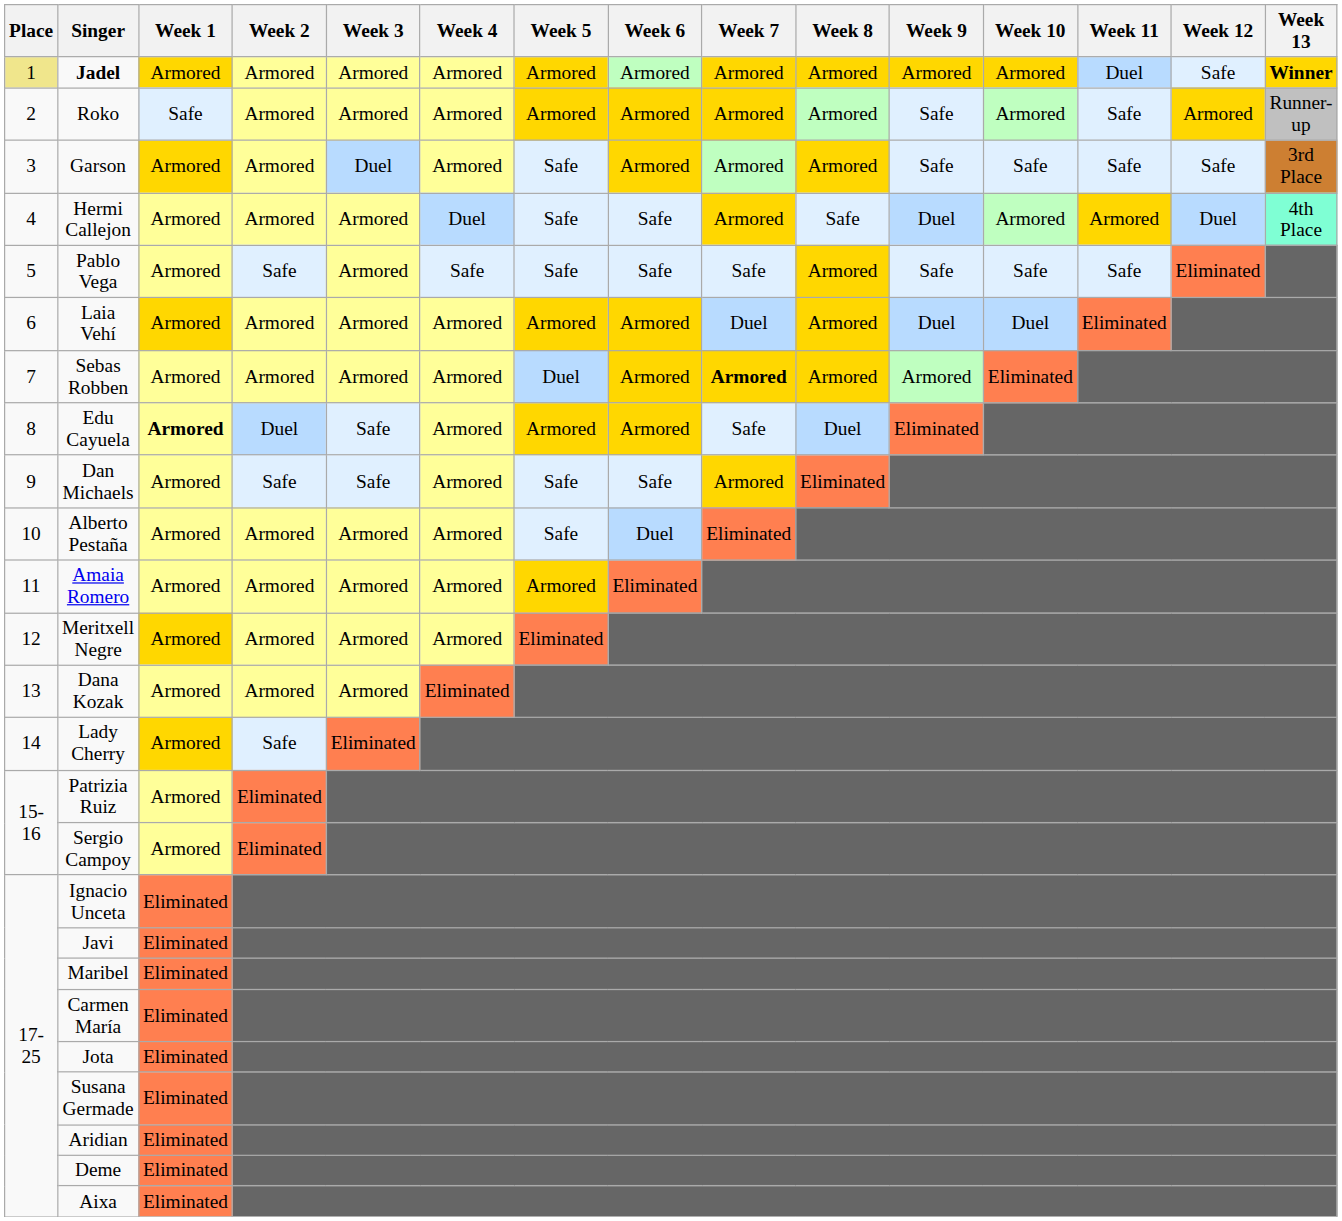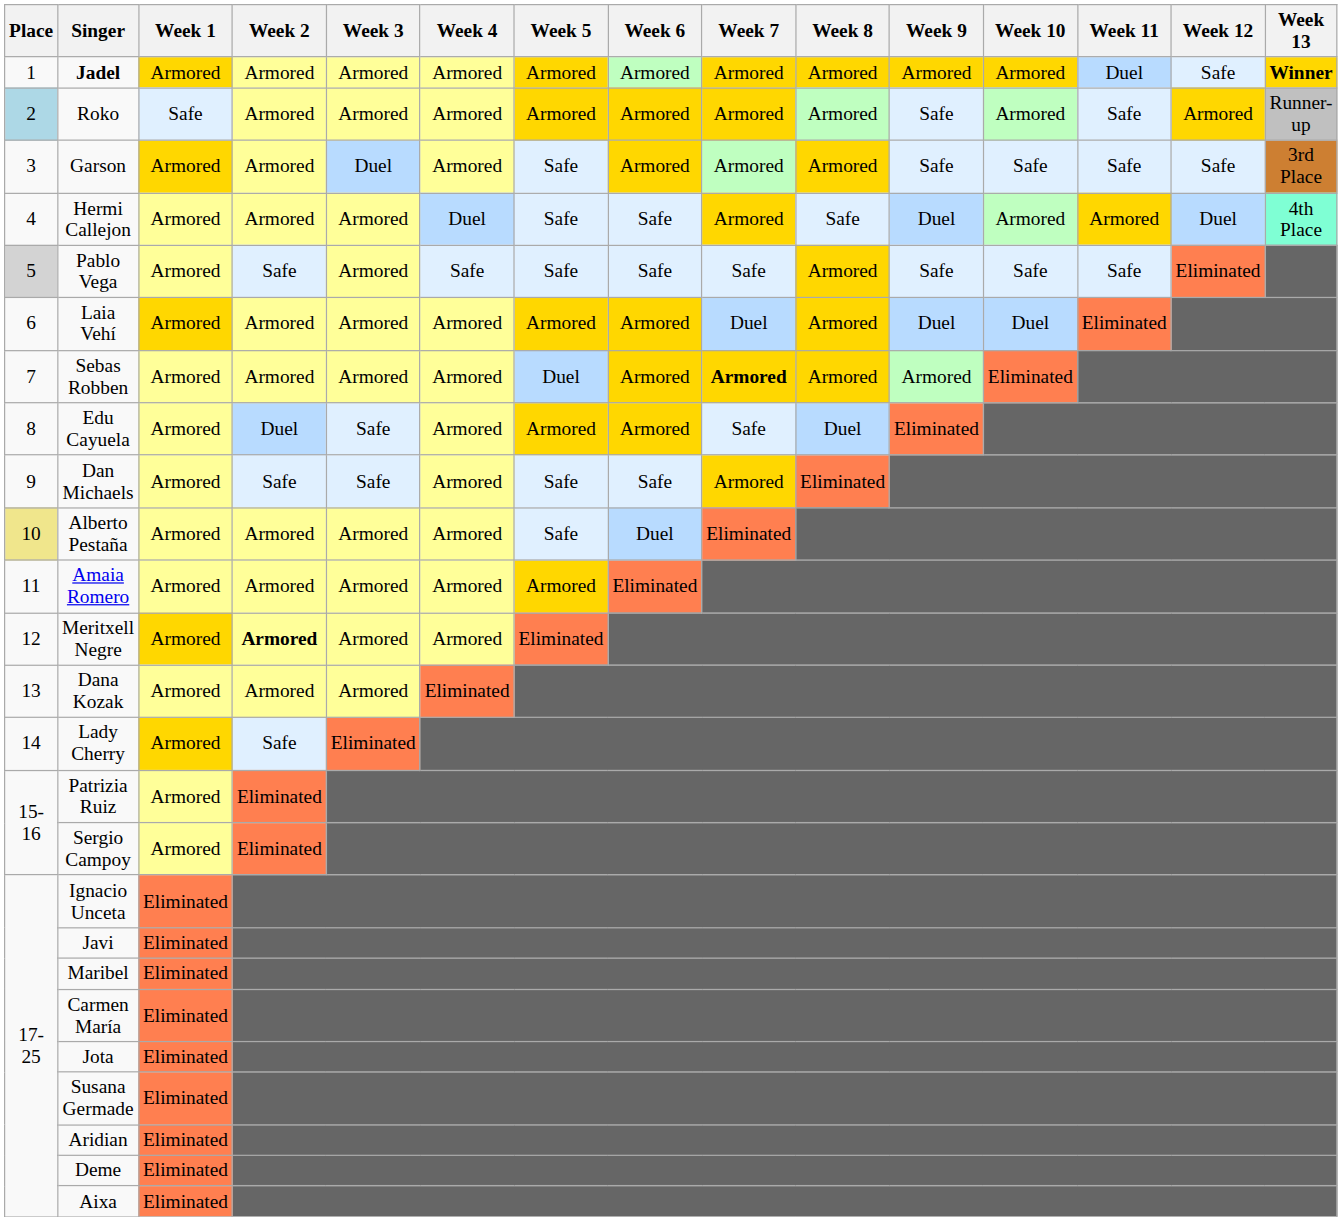(31, 72) khaki background -> (31, 72) no background
(31, 113) no background -> (31, 113) lightblue background
(31, 271) no background -> (31, 271) lightgrey background
(186, 428) bold -> (186, 428) normal
(31, 533) no background -> (31, 533) khaki background
(279, 638) normal -> (279, 638) bold
